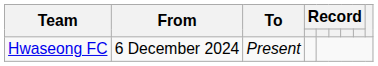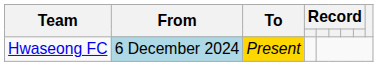(177, 49) no background -> (177, 49) lightblue background
(274, 49) no background -> (274, 49) gold background
